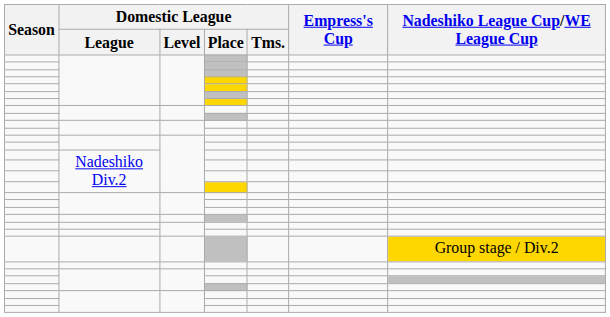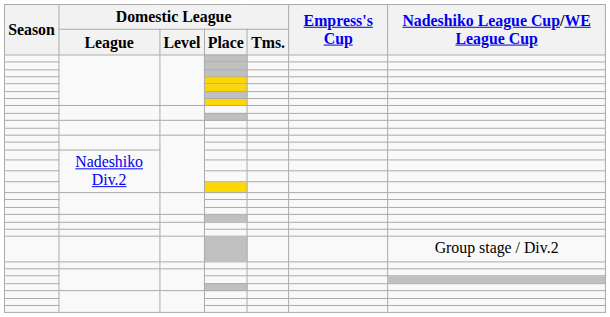(497, 248) gold background -> (497, 248) no background
